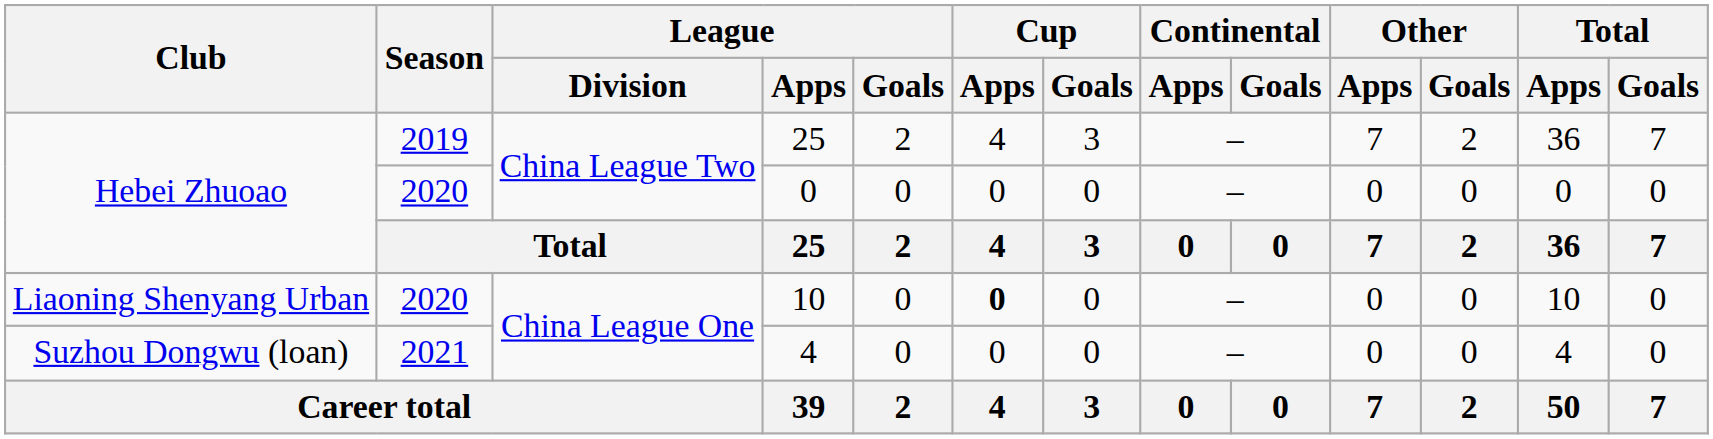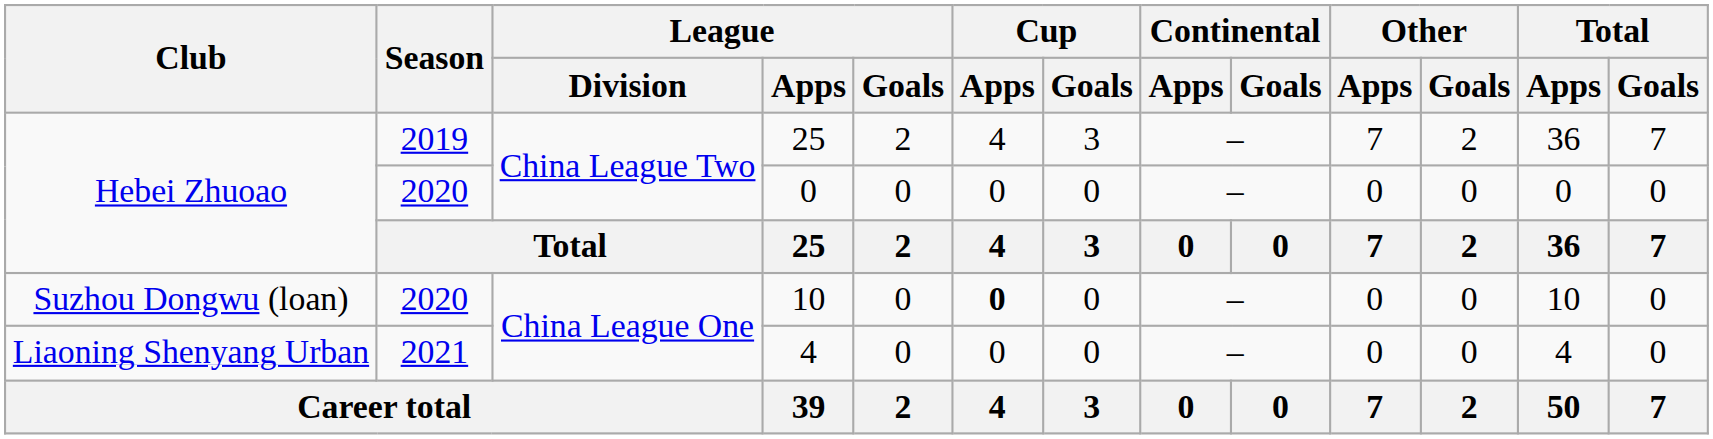(191, 298) Liaoning Shenyang Urban -> (191, 298) Suzhou Dongwu (loan)
(191, 352) Suzhou Dongwu (loan) -> (191, 352) Liaoning Shenyang Urban
